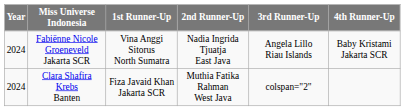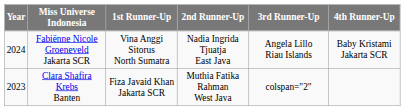(16, 87) 2024 -> (16, 87) 2023
